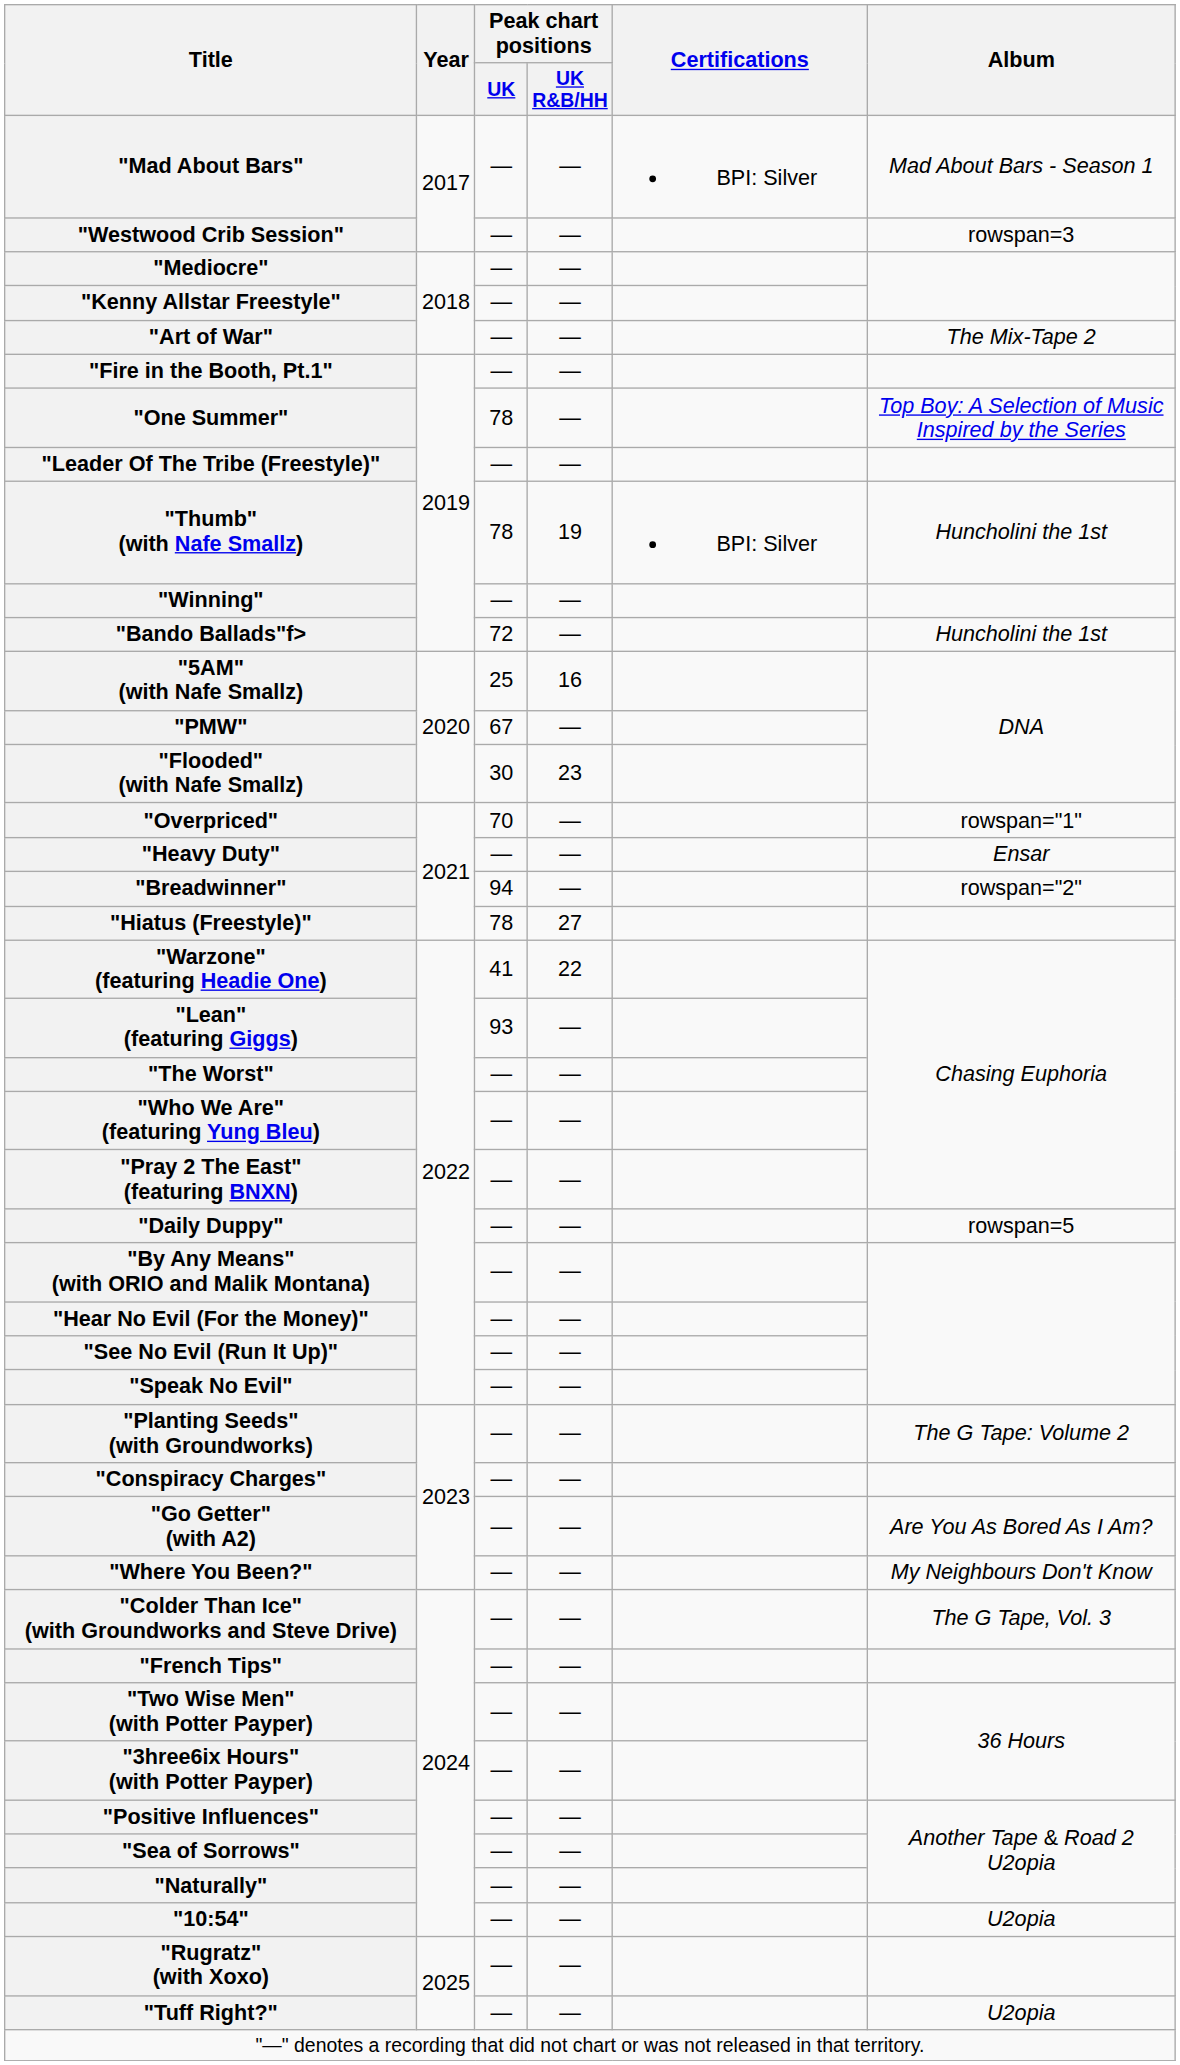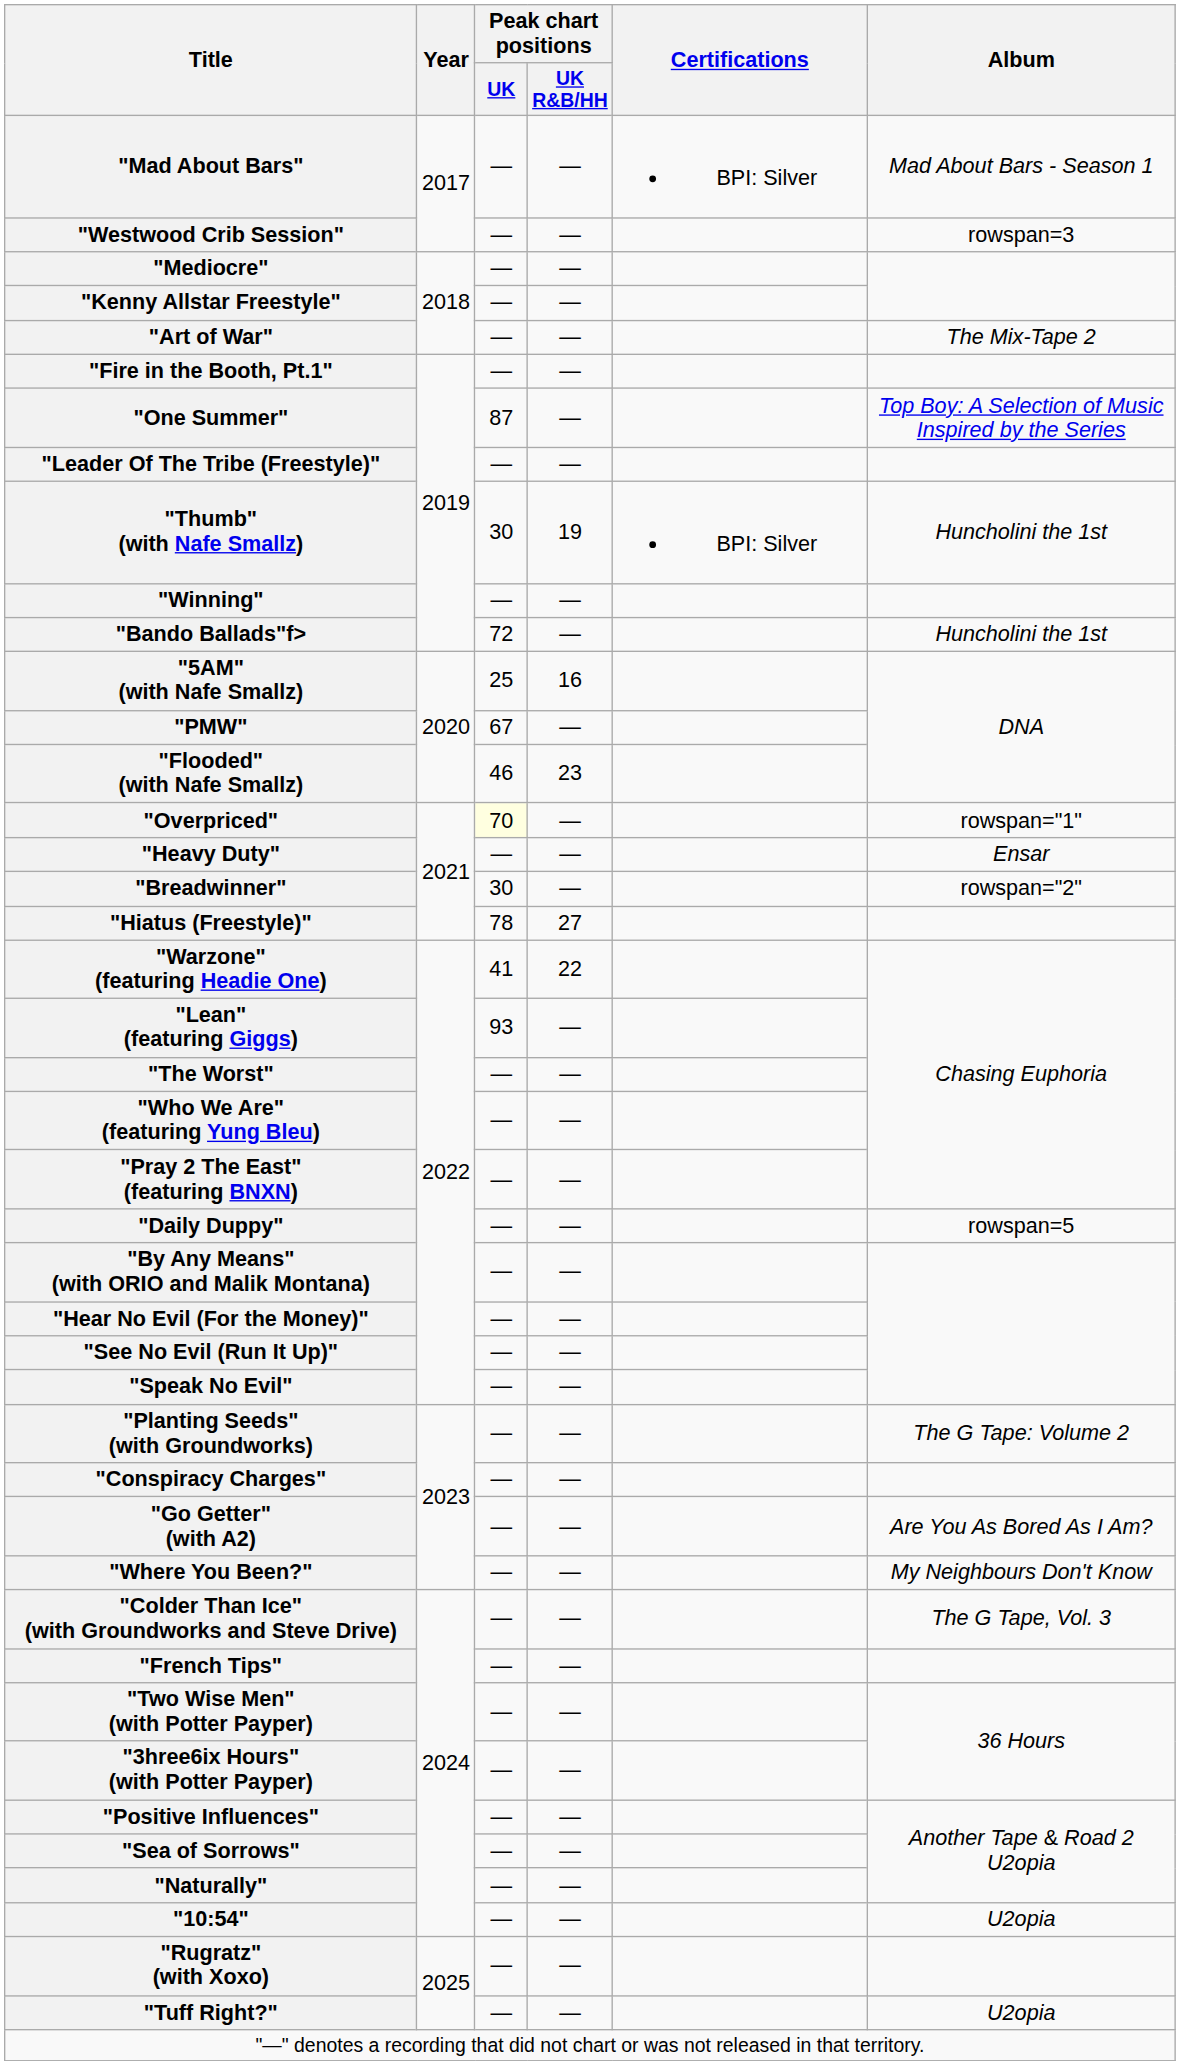(501, 417) 78 -> (501, 417) 87
(501, 532) 78 -> (501, 532) 30
(501, 773) 30 -> (501, 773) 46
(501, 819) no background -> (501, 819) lightyellow background
(501, 888) 94 -> (501, 888) 30
